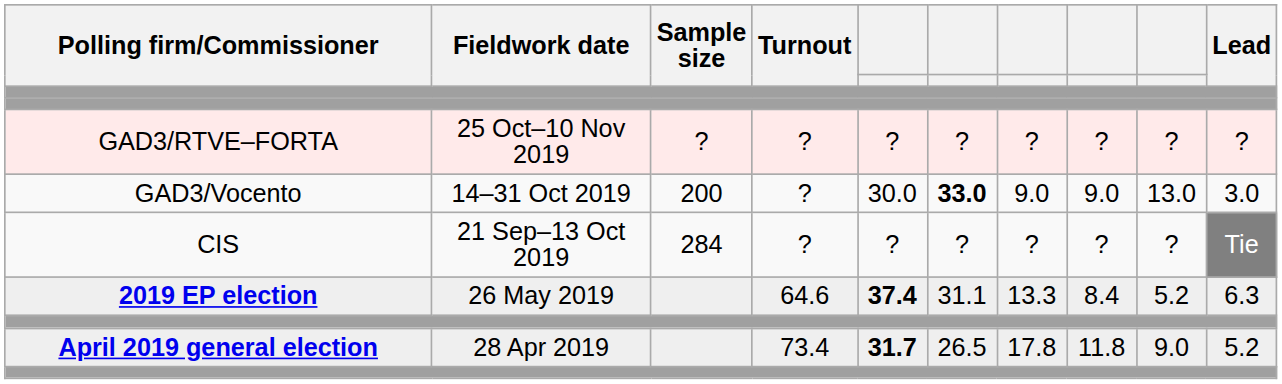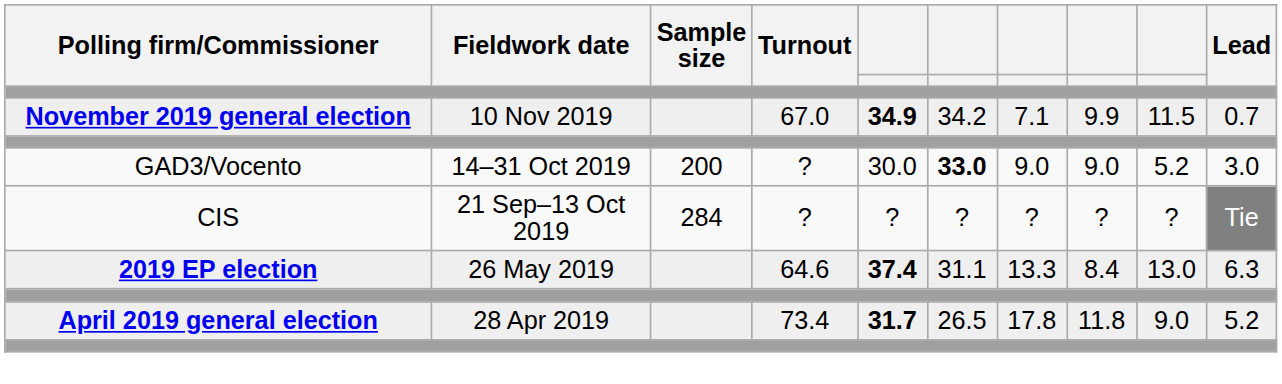+ row: (218, 116)
- row: (218, 142)
(1171, 193) 13.0 -> (1171, 167) 5.2
(1171, 296) 5.2 -> (1171, 270) 13.0
